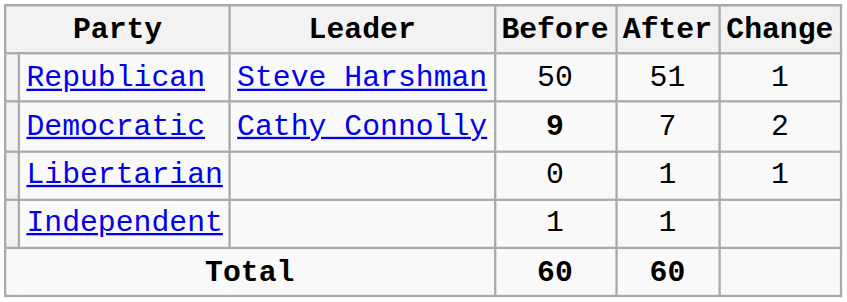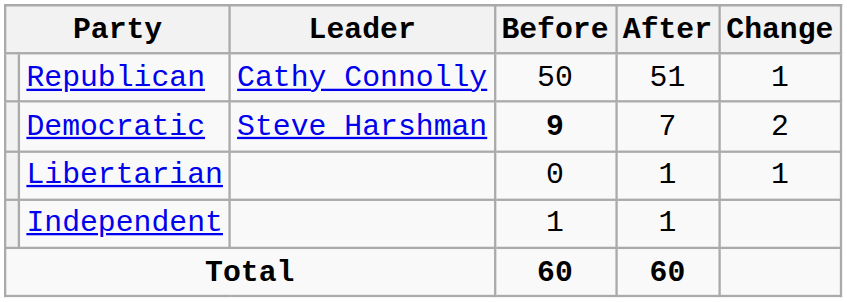(362, 78) Steve Harshman -> (362, 78) Cathy Connolly
(362, 126) Cathy Connolly -> (362, 126) Steve Harshman
